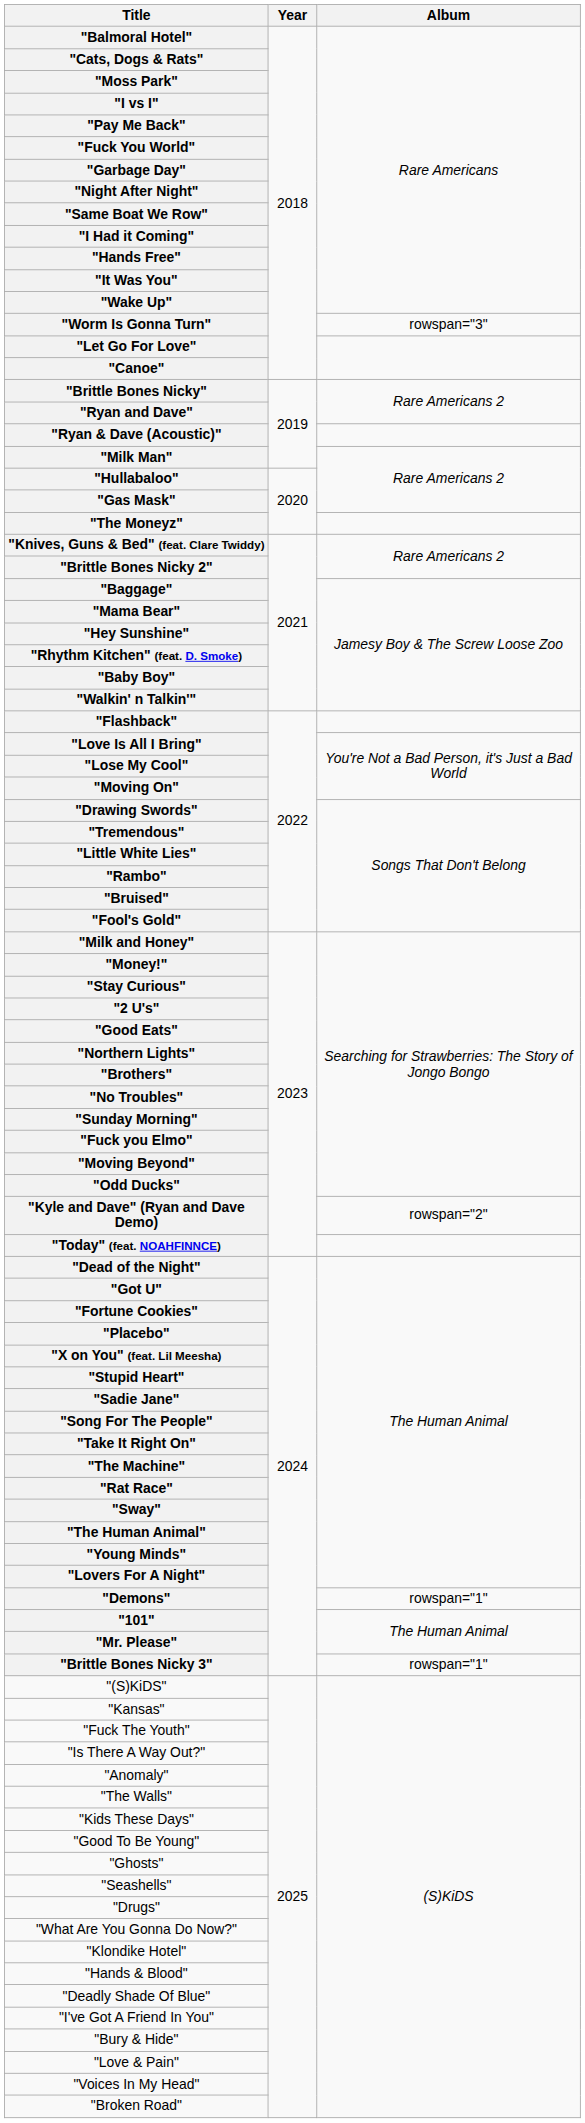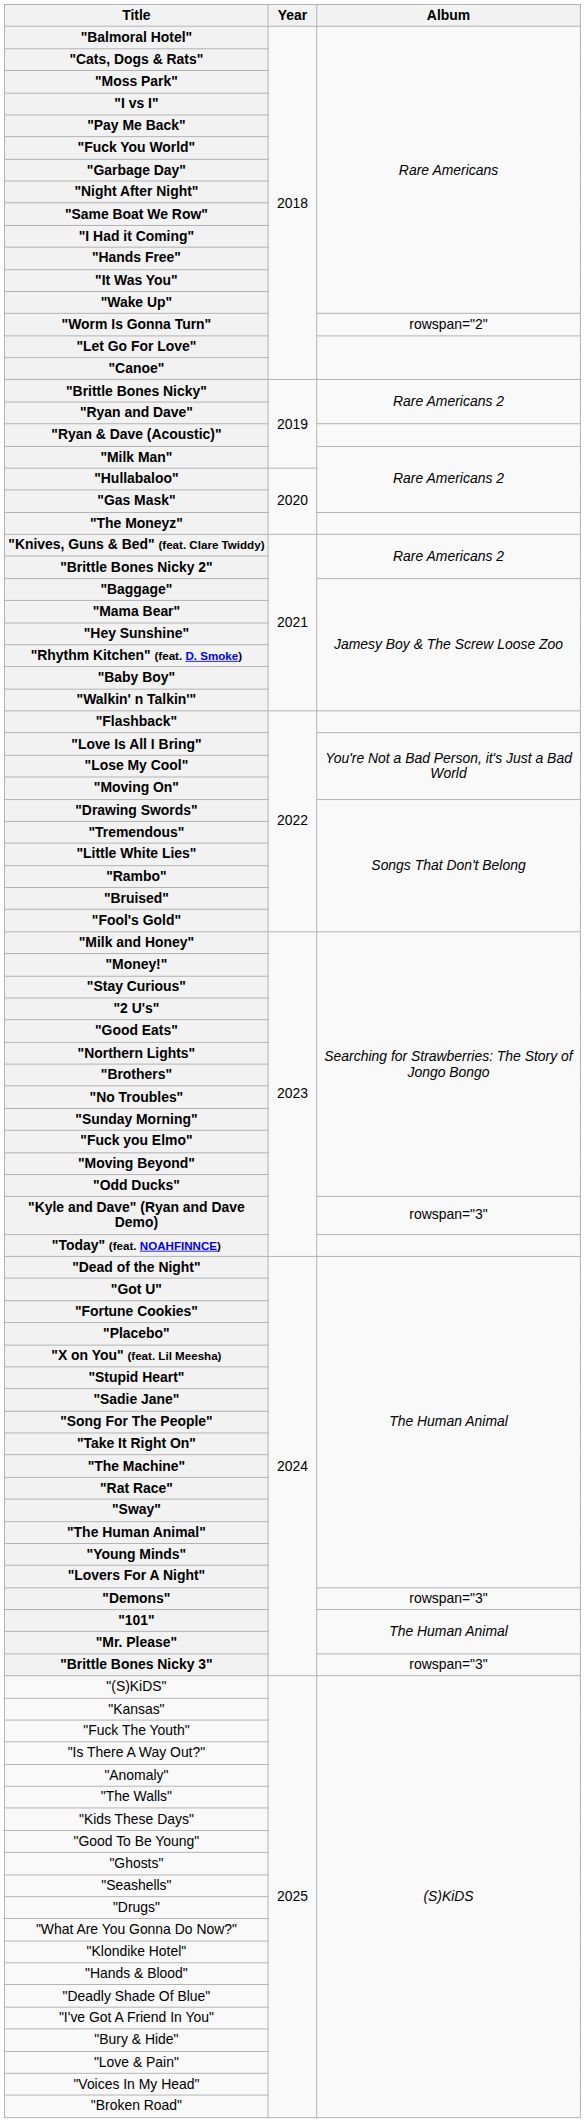(449, 324) rowspan="3" -> (449, 324) rowspan="2"
(449, 1215) rowspan="2" -> (449, 1215) rowspan="3"
(449, 1598) rowspan="1" -> (449, 1598) rowspan="3"
(449, 1664) rowspan="1" -> (449, 1664) rowspan="3"
